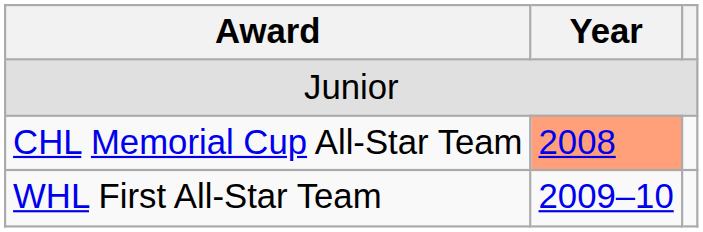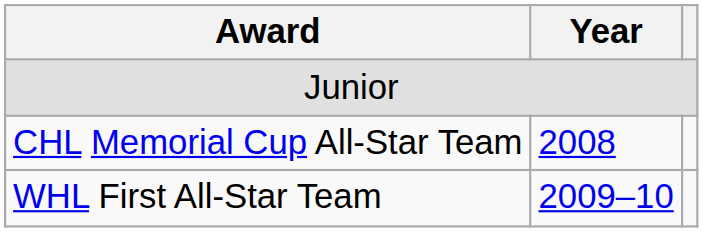(577, 142) lightsalmon background -> (577, 142) no background
